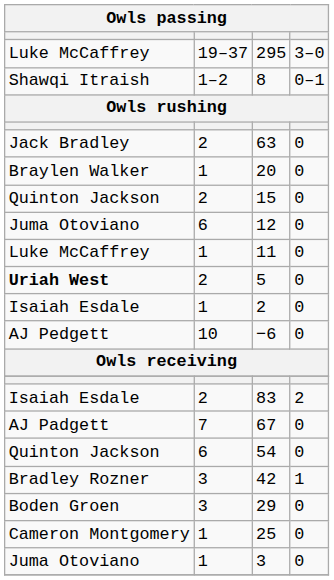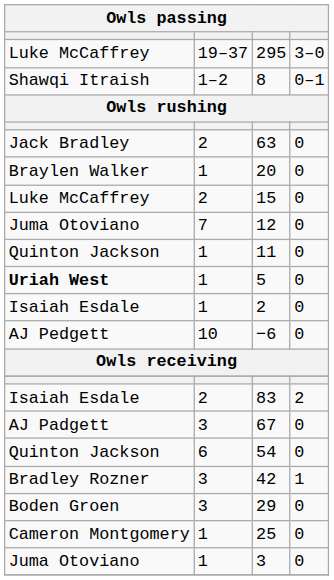(84, 198) Quinton Jackson -> (79, 198) Luke McCaffrey
(203, 226) 6 -> (203, 226) 7
(79, 253) Luke McCaffrey -> (84, 253) Quinton Jackson
(203, 280) 2 -> (203, 280) 1
(203, 425) 7 -> (203, 425) 3
